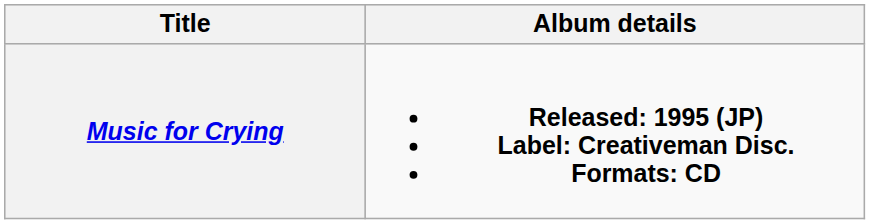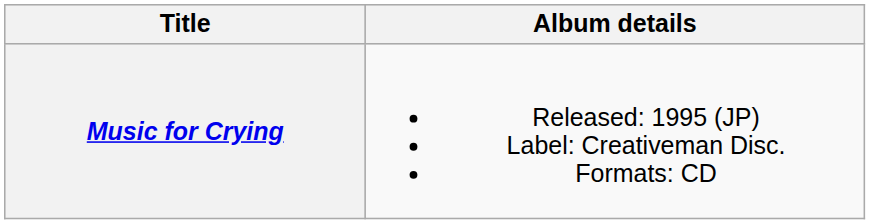(615, 145) bold -> (615, 145) normal
